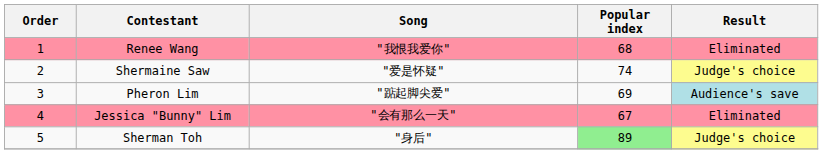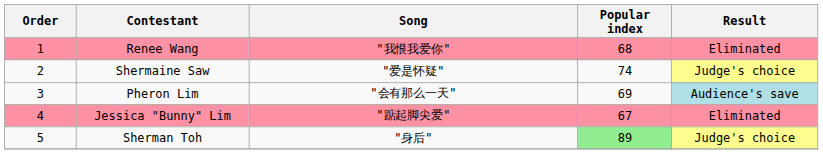(413, 93) "踮起脚尖爱" -> (413, 93) "会有那么一天"
(413, 115) "会有那么一天" -> (413, 115) "踮起脚尖爱"
